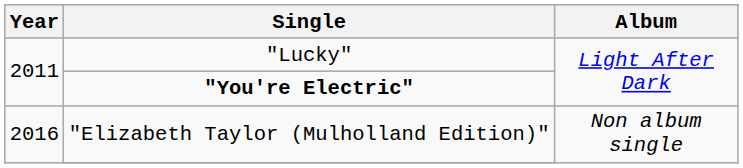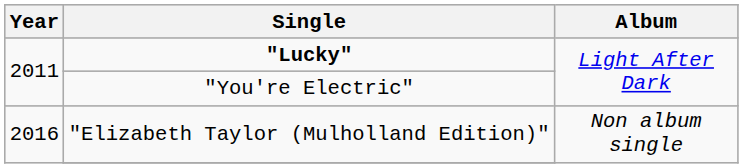(309, 55) normal -> (309, 55) bold
(309, 88) bold -> (309, 88) normal
